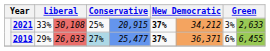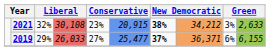(44, 25) 33% -> (44, 25) 32%
(96, 25) 25% -> (96, 25) 23%
(159, 25) 37% -> (159, 25) 38%
(96, 39) lightblue background -> (96, 39) no background
(251, 39) 6,455 -> (251, 39) 6,155
